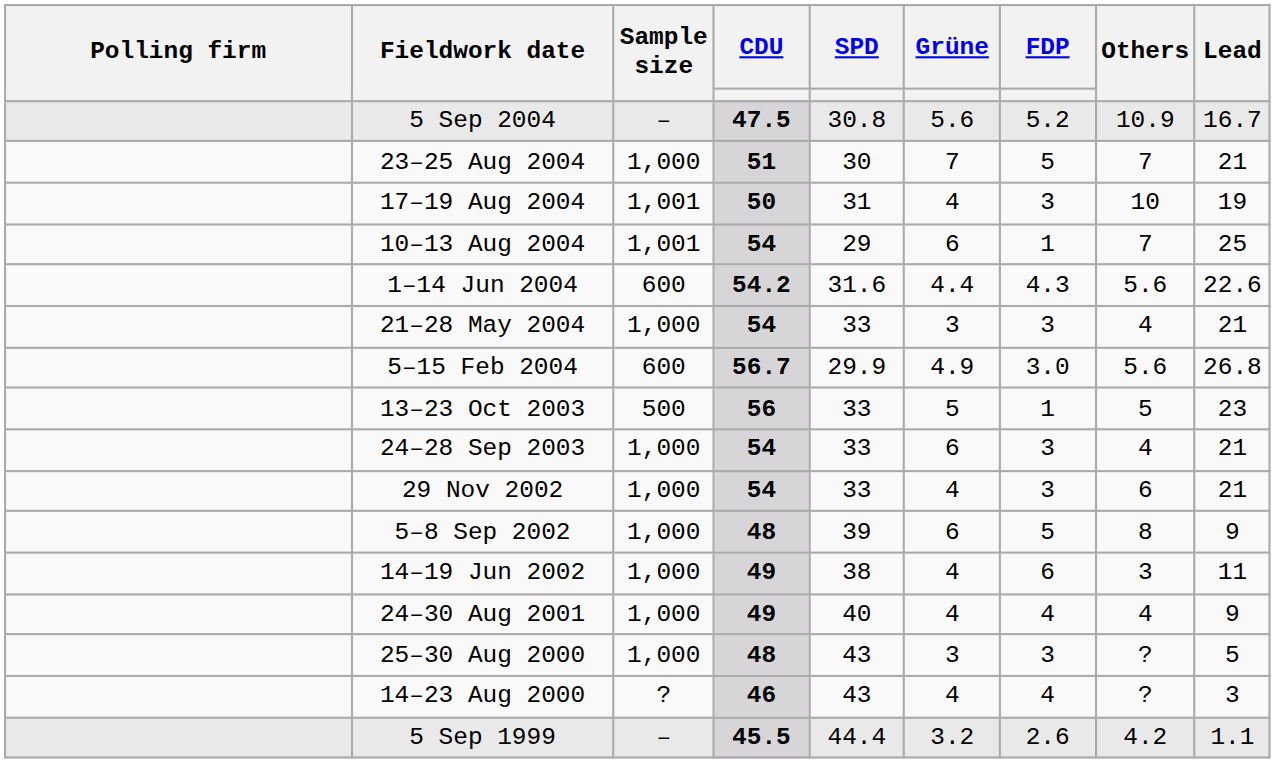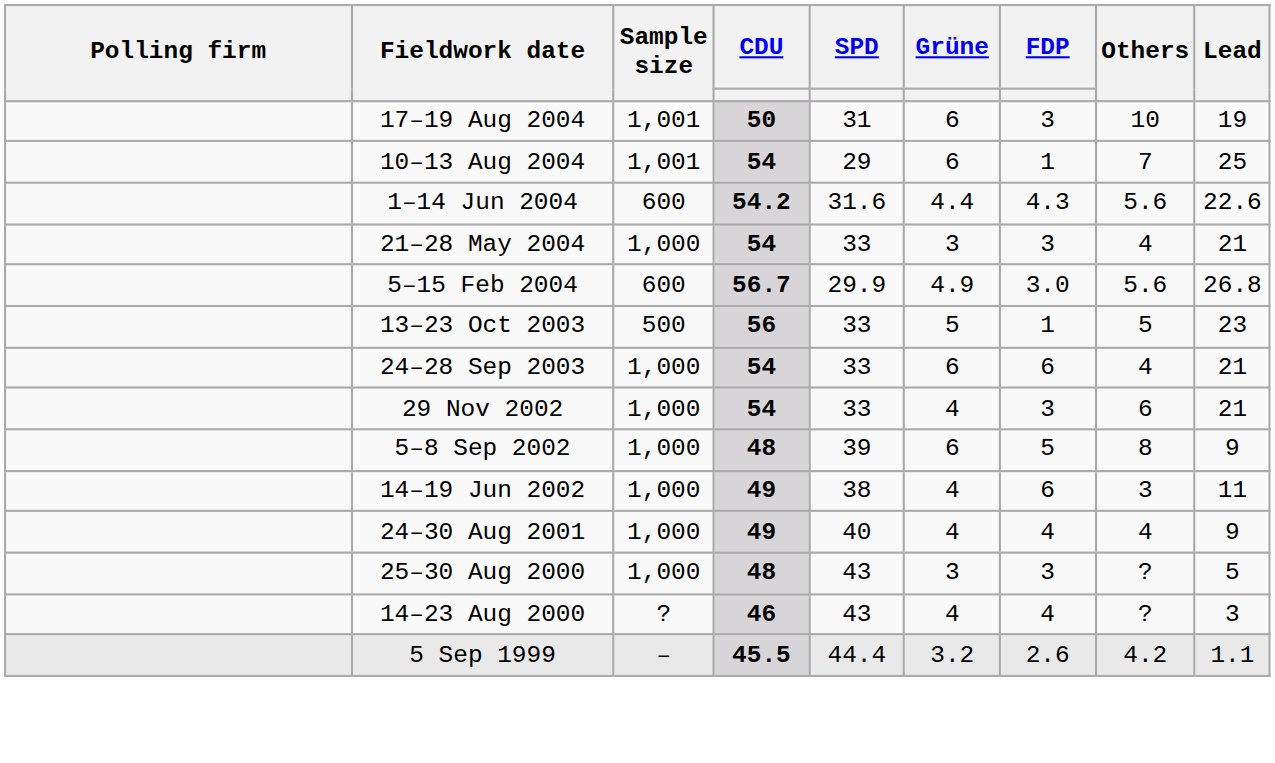- row: (483, 121)
- row: (483, 162)
(952, 203) 4 -> (952, 121) 6
(1048, 449) 3 -> (1048, 367) 6
